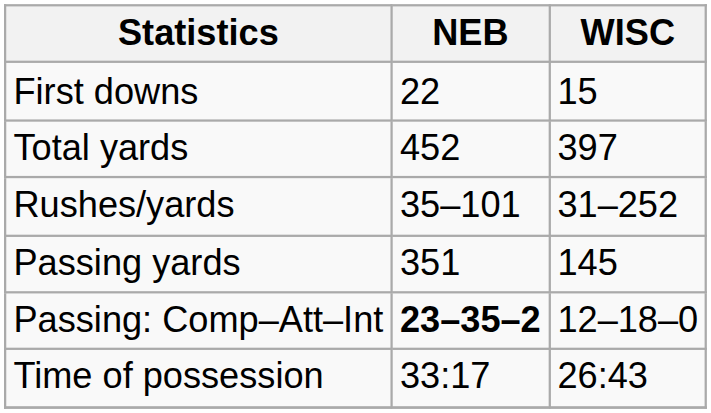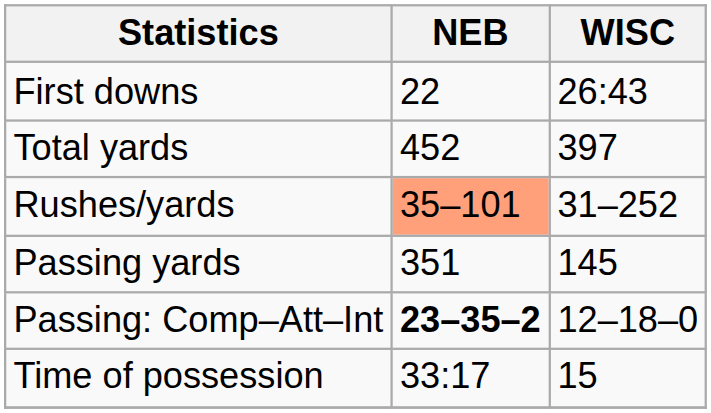(578, 90) 15 -> (603, 90) 26:43
(460, 205) no background -> (460, 205) lightsalmon background
(603, 377) 26:43 -> (578, 377) 15
